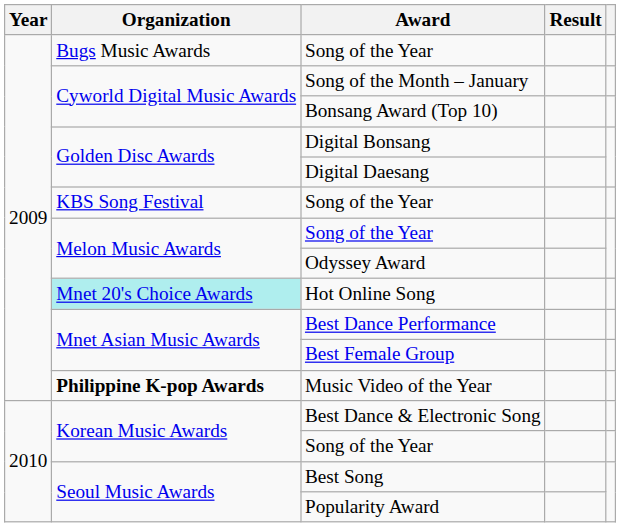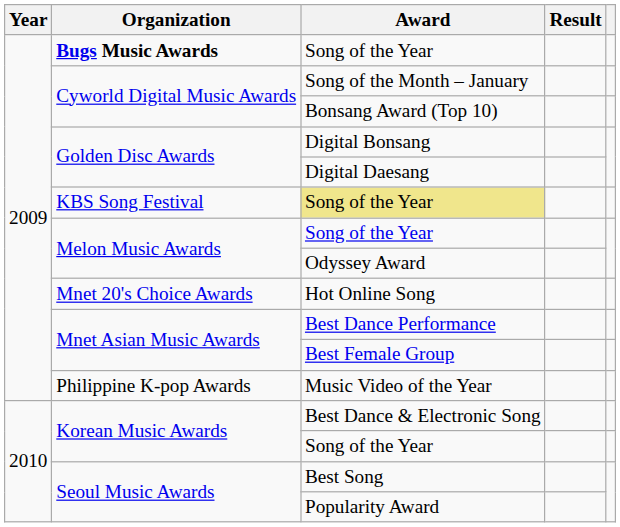(133, 50) normal -> (137, 50) bold
(369, 202) no background -> (369, 202) khaki background
(154, 293) paleturquoise background -> (154, 293) no background
(160, 385) bold -> (154, 385) normal
